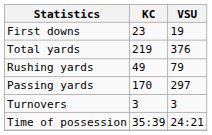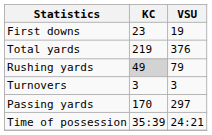(139, 67) no background -> (139, 67) lightgrey background
rows swapped: (50, 85) <-> (37, 103)
